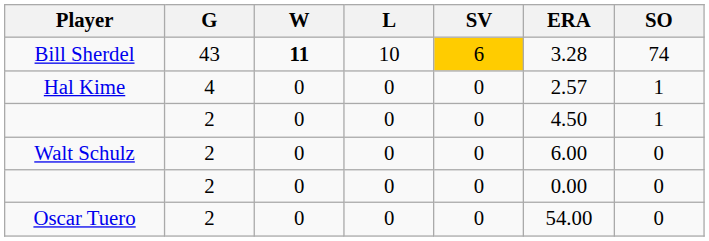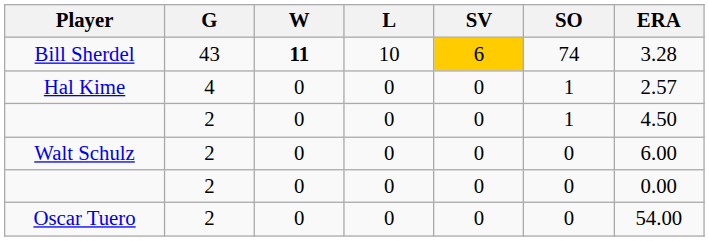columns swapped: (569, 20) <-> (659, 20)
